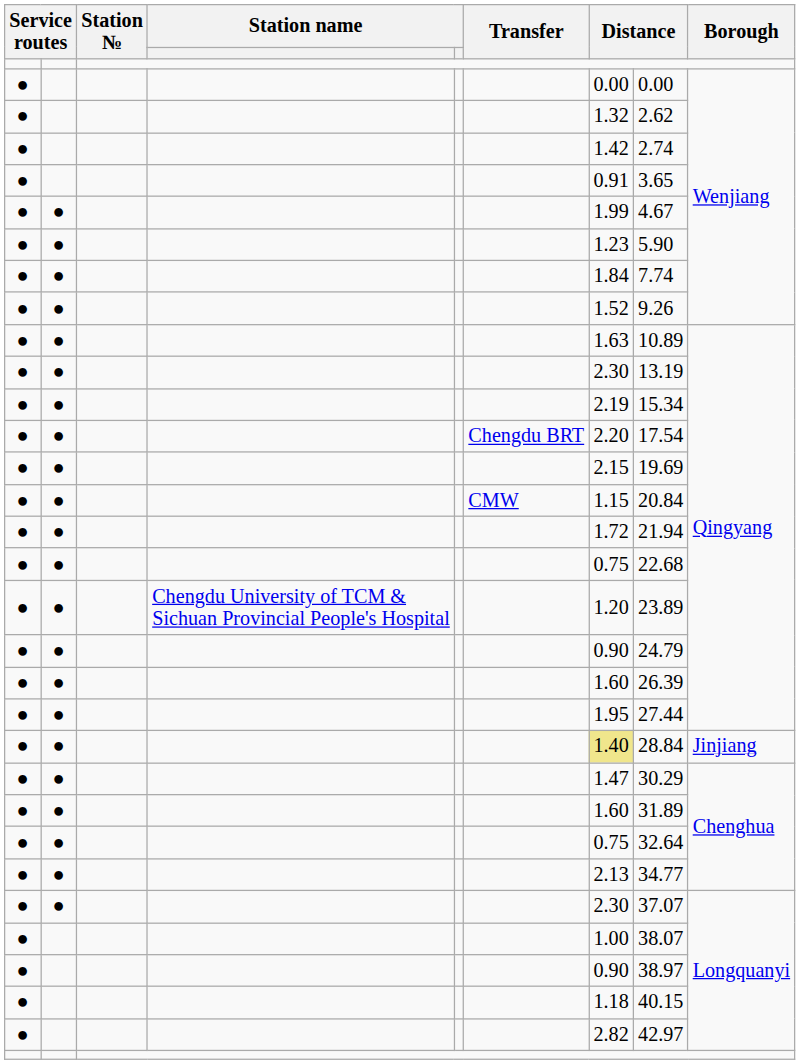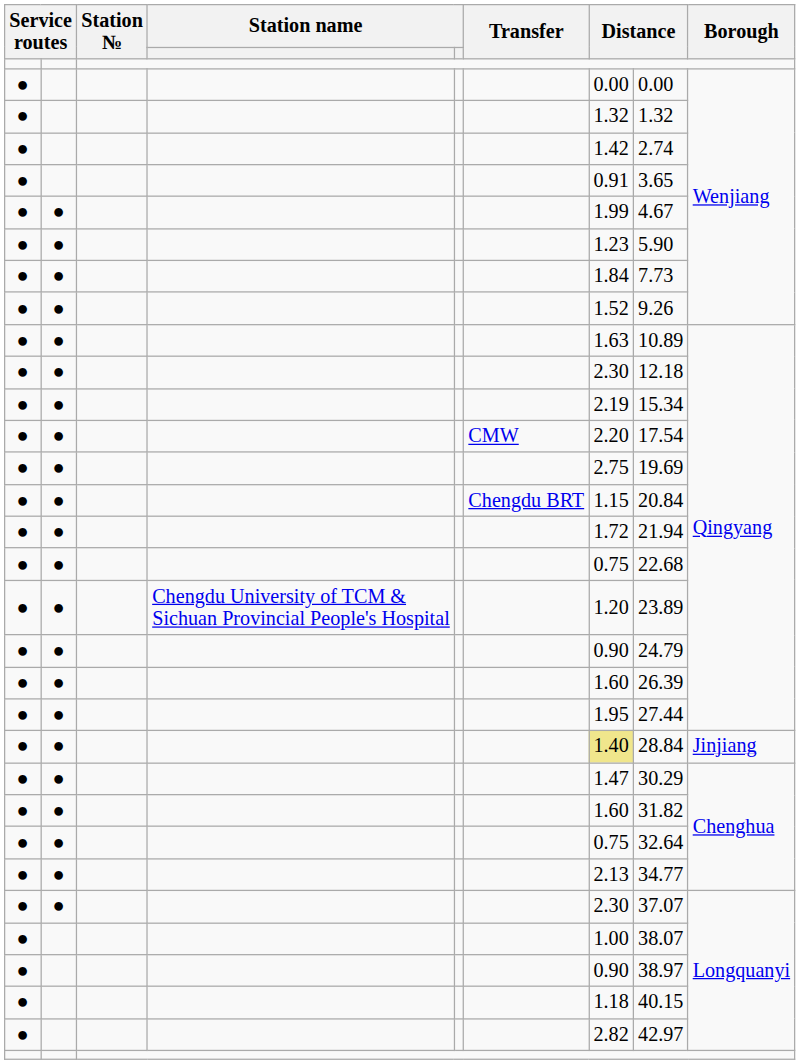(656, 116) 2.62 -> (656, 116) 1.32
(656, 276) 7.74 -> (656, 276) 7.73
(661, 372) 13.19 -> (661, 372) 12.18
(526, 436) Chengdu BRT -> (494, 436) CMW
(611, 468) 2.15 -> (611, 468) 2.75
(494, 500) CMW -> (526, 500) Chengdu BRT
(661, 810) 31.89 -> (661, 810) 31.82
